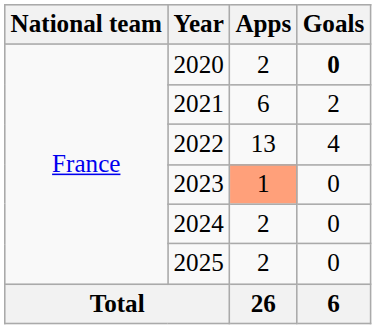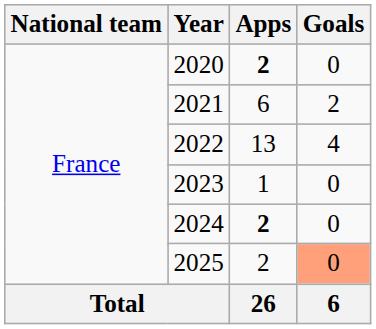(263, 64) normal -> (263, 64) bold
(334, 64) bold -> (334, 64) normal
(263, 183) lightsalmon background -> (263, 183) no background
(263, 223) normal -> (263, 223) bold
(334, 263) no background -> (334, 263) lightsalmon background
